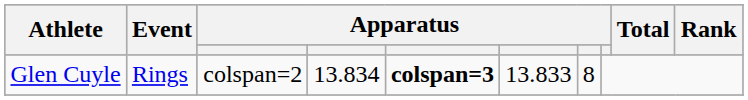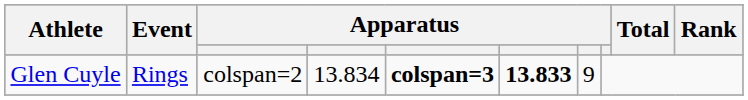(538, 75) normal -> (538, 75) bold
(589, 75) 8 -> (589, 75) 9
